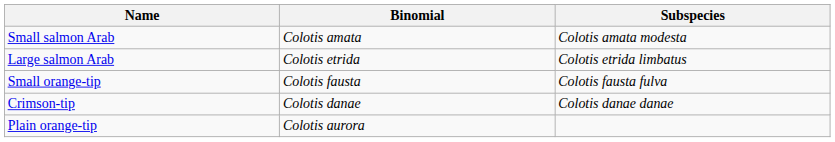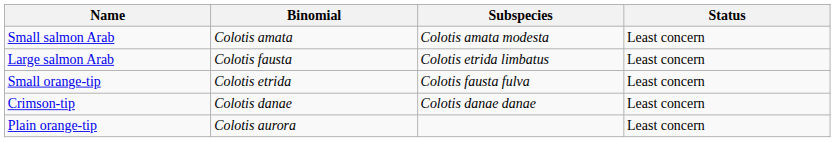+ column: (727, 15)
(321, 59) Colotis etrida -> (253, 59) Colotis fausta
(322, 81) Colotis fausta -> (253, 81) Colotis etrida
